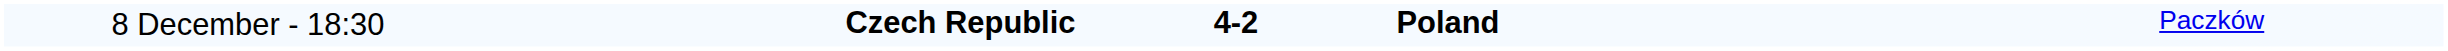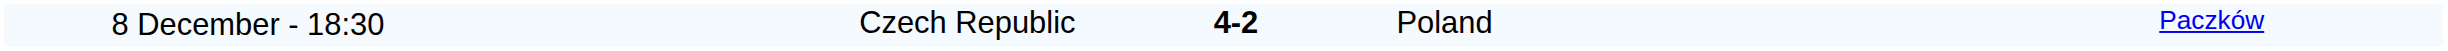(960, 22) bold -> (967, 22) normal
(1448, 22) bold -> (1445, 22) normal
